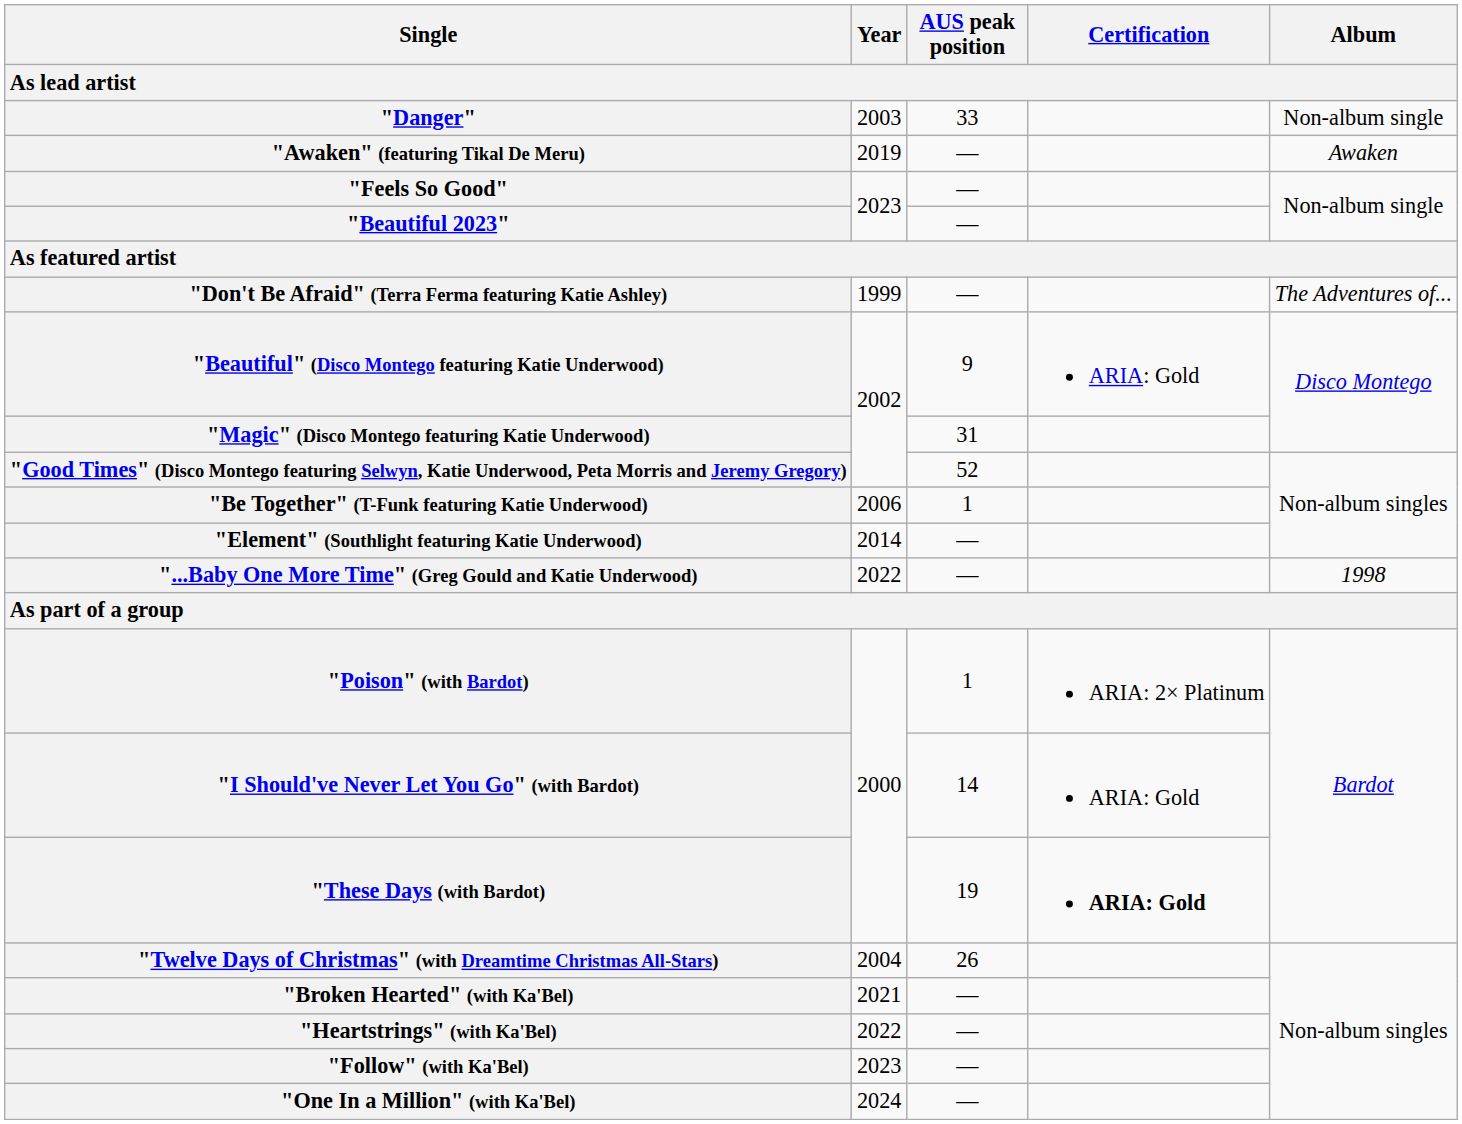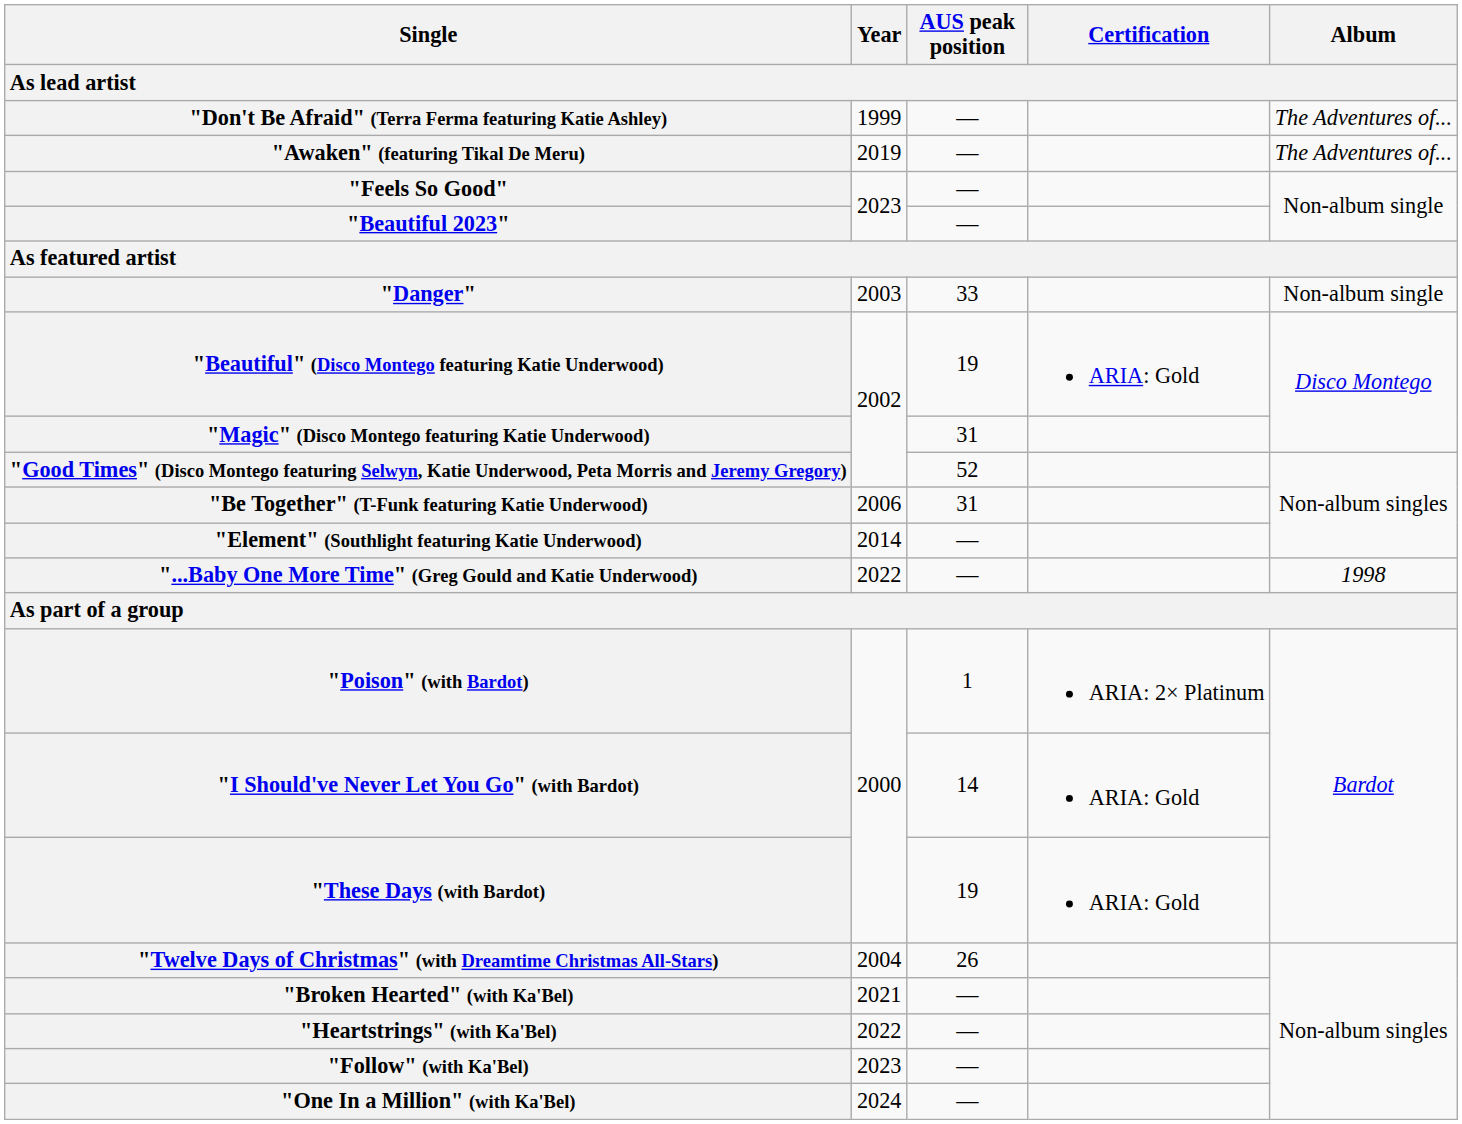rows swapped: (428, 117) <-> (428, 294)
(1363, 152) Awaken -> (1363, 152) The Adventures of...
(967, 364) 9 -> (967, 364) 19
(967, 504) 1 -> (967, 504) 31
(1149, 903) bold -> (1149, 903) normal
